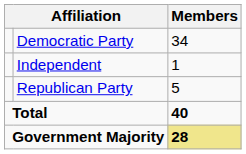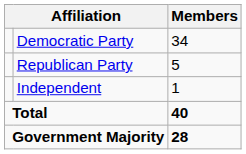rows swapped: (75, 88) <-> (59, 64)
(180, 137) khaki background -> (180, 137) no background
